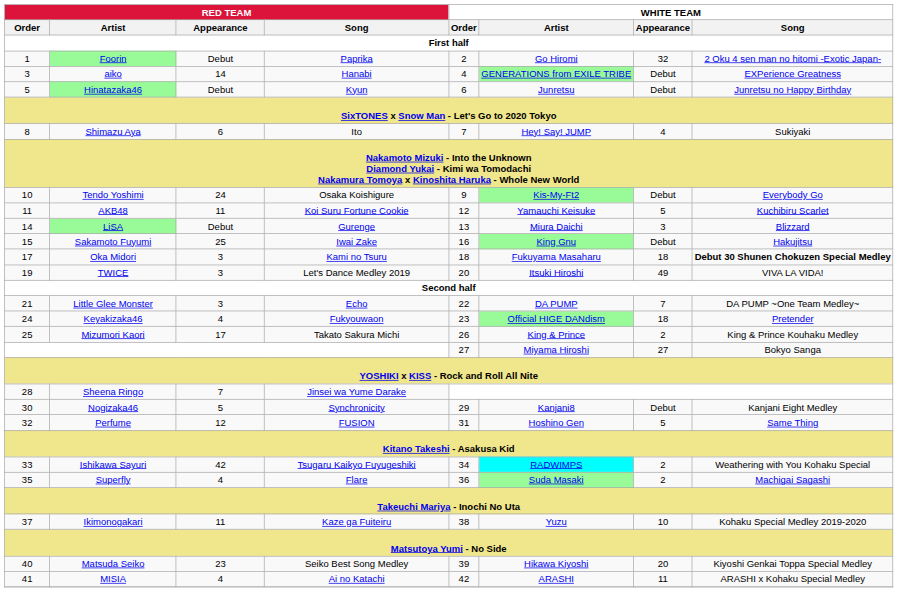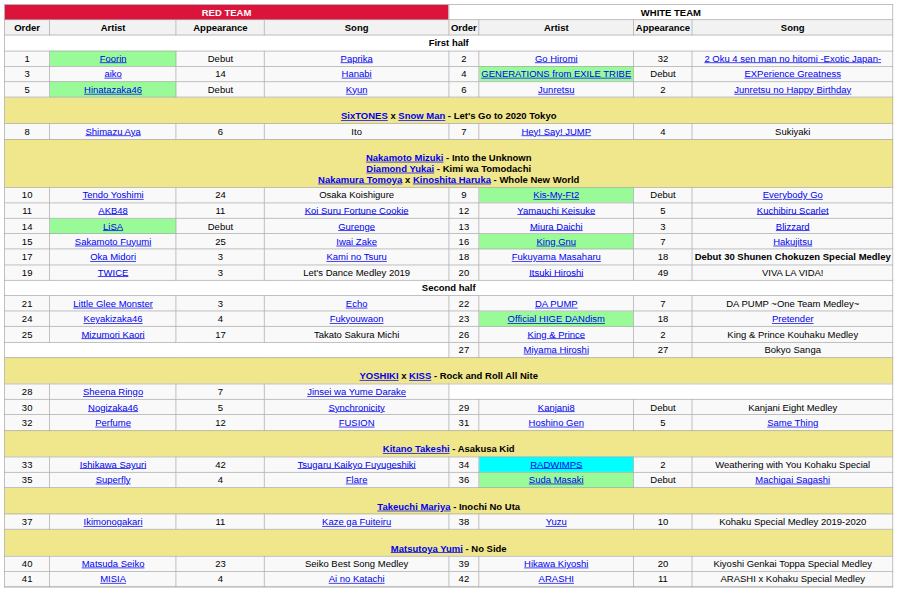(663, 89) Debut -> (663, 89) 2
(663, 242) Debut -> (663, 242) 7
(663, 480) 2 -> (663, 480) Debut
